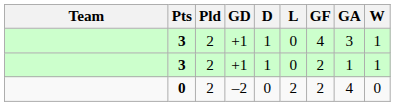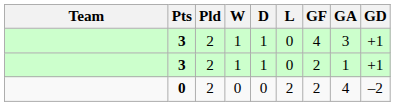columns swapped: (377, 16) <-> (239, 16)
